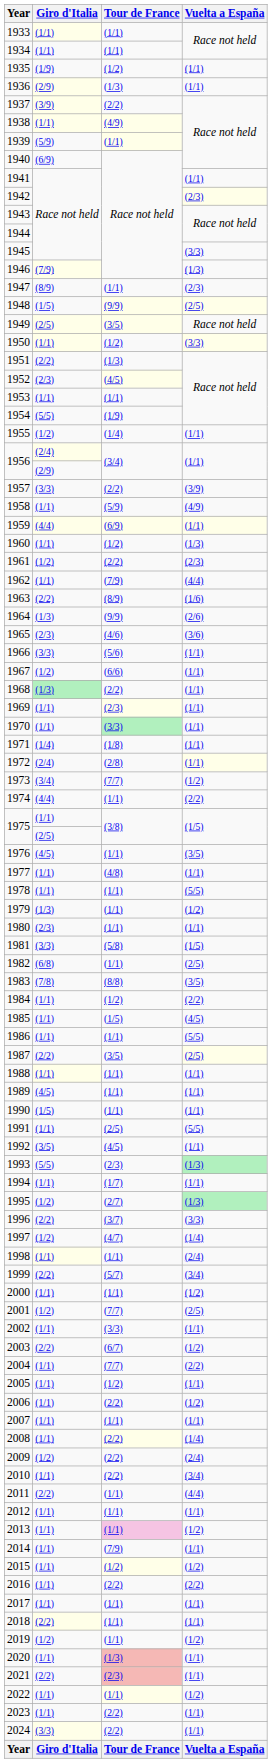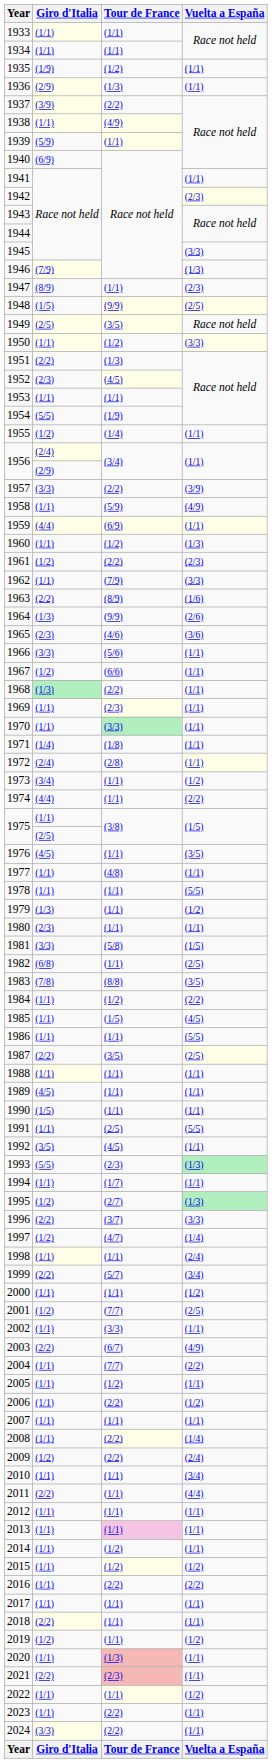(194, 580) (4/4) -> (194, 580) (3/3)
(113, 781) (7/7) -> (113, 781) (1/1)
(194, 1348) (1/2) -> (194, 1348) (4/9)
(113, 1475) (2/2) -> (113, 1475) (1/1)
(194, 1530) (1/2) -> (194, 1530) (1/1)
(113, 1549) (7/9) -> (113, 1549) (1/2)
